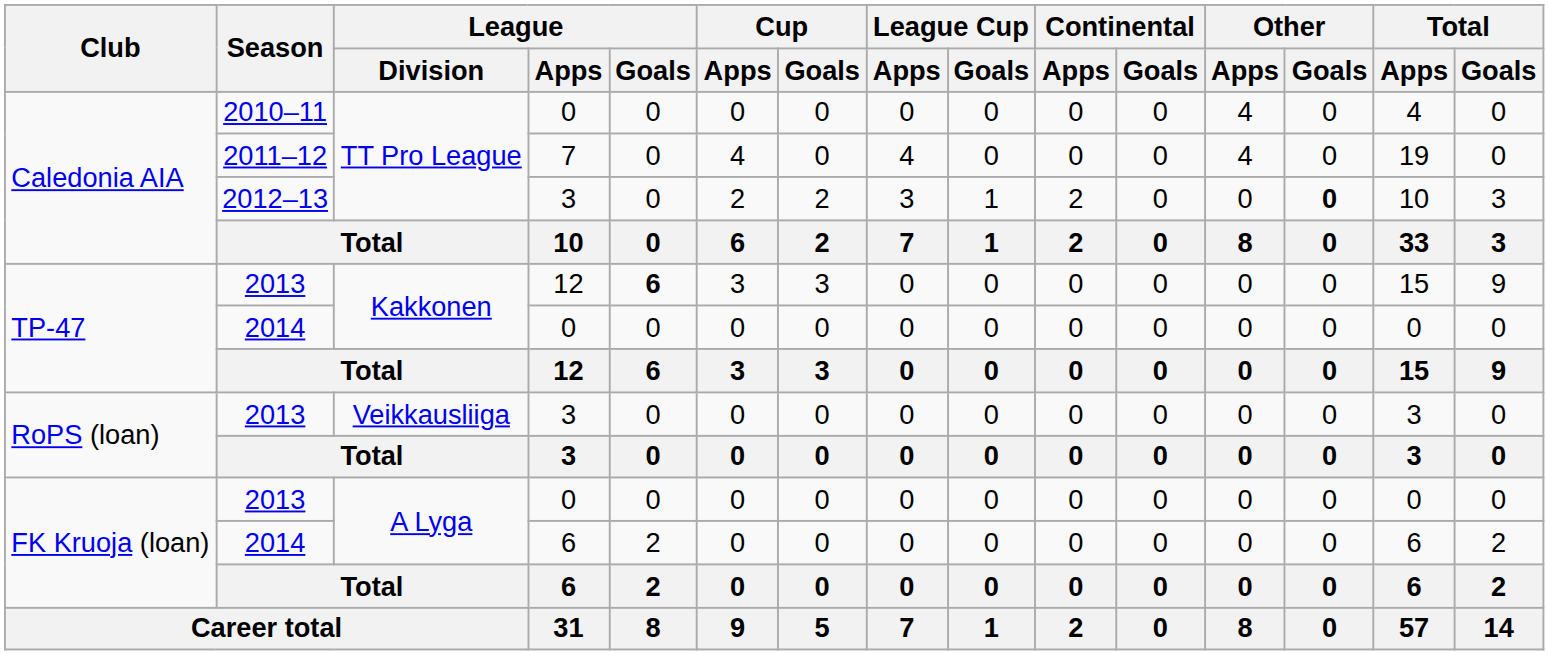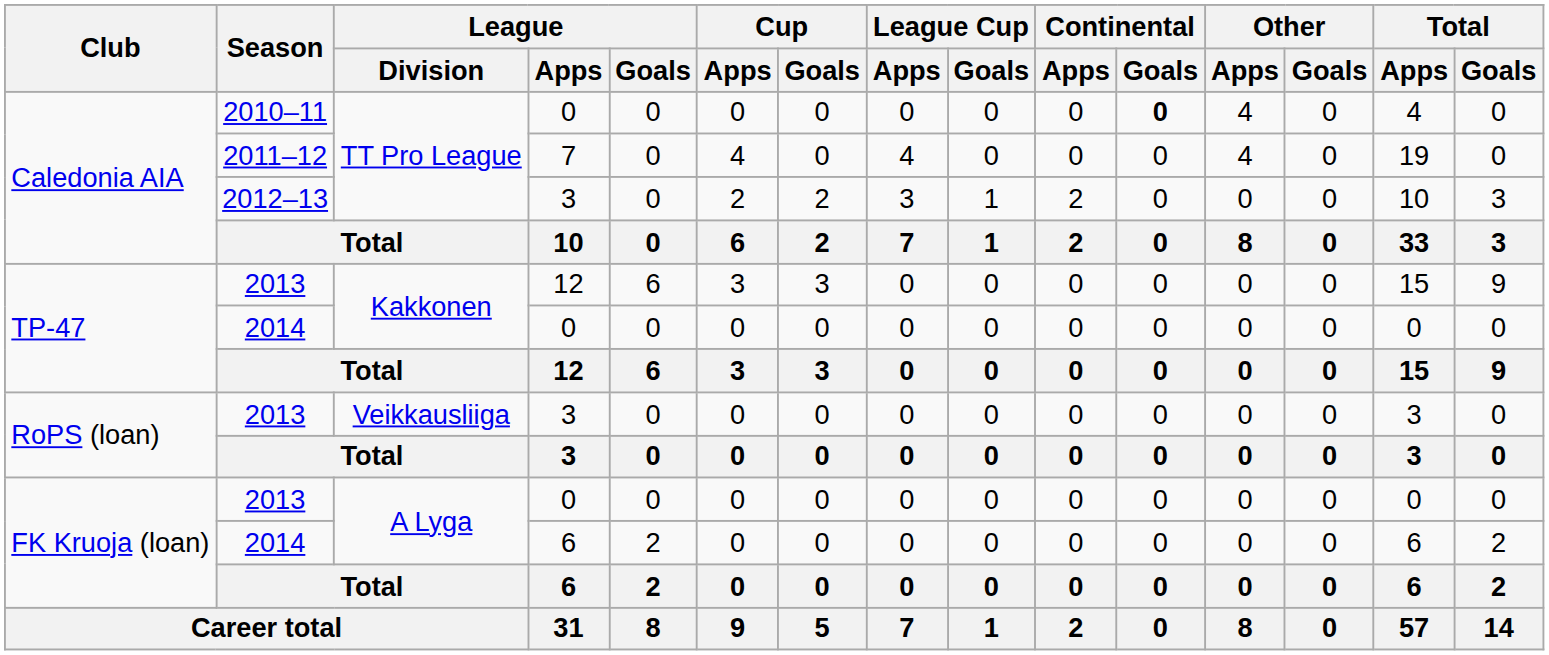(1160, 113) normal -> (1160, 113) bold
(1330, 199) bold -> (1330, 199) normal
(653, 285) bold -> (653, 285) normal
